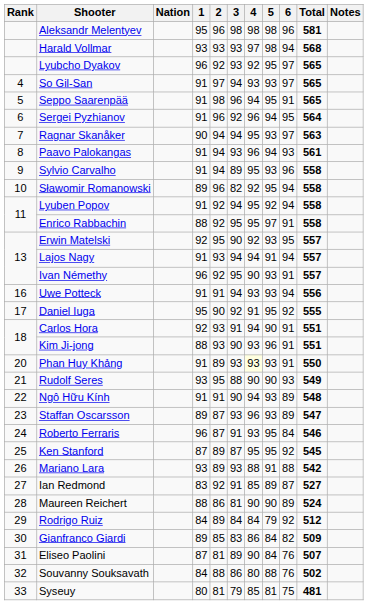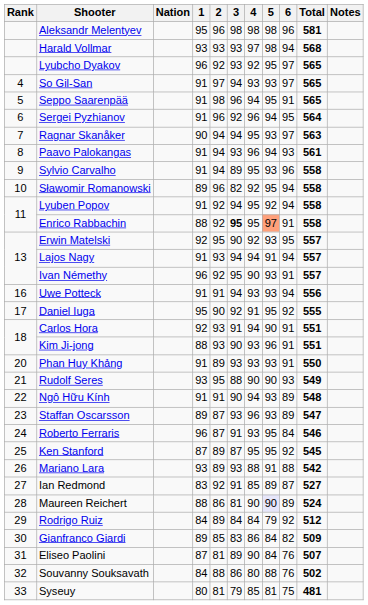(236, 223) normal -> (236, 223) bold
(271, 223) no background -> (271, 223) lightsalmon background
(253, 363) lightyellow background -> (253, 363) no background
(271, 503) no background -> (271, 503) lavender background
